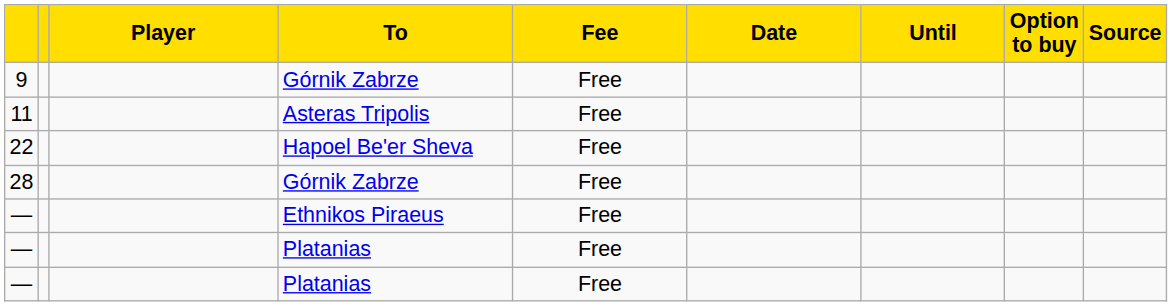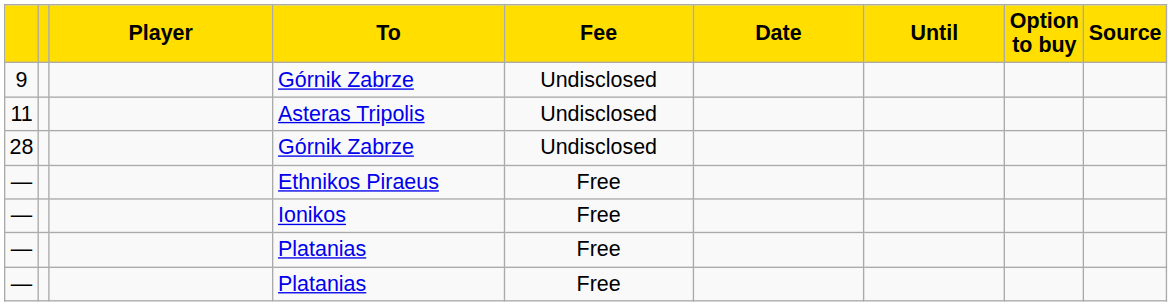(600, 79) Free -> (599, 79) Undisclosed
(600, 113) Free -> (599, 113) Undisclosed
- row: (22, 147)
(600, 181) Free -> (599, 147) Undisclosed
+ row: (22, 215)
